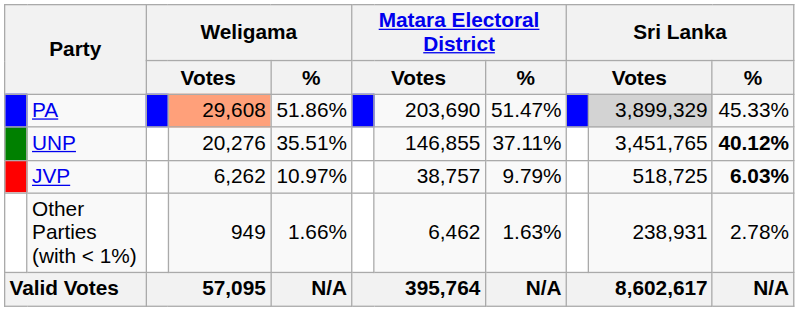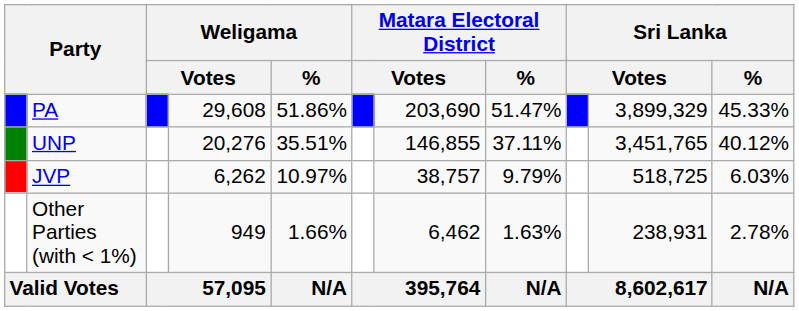(234, 110) lightsalmon background -> (234, 110) no background
(661, 110) lightgrey background -> (661, 110) no background
(754, 143) bold -> (754, 143) normal
(759, 176) bold -> (759, 176) normal
